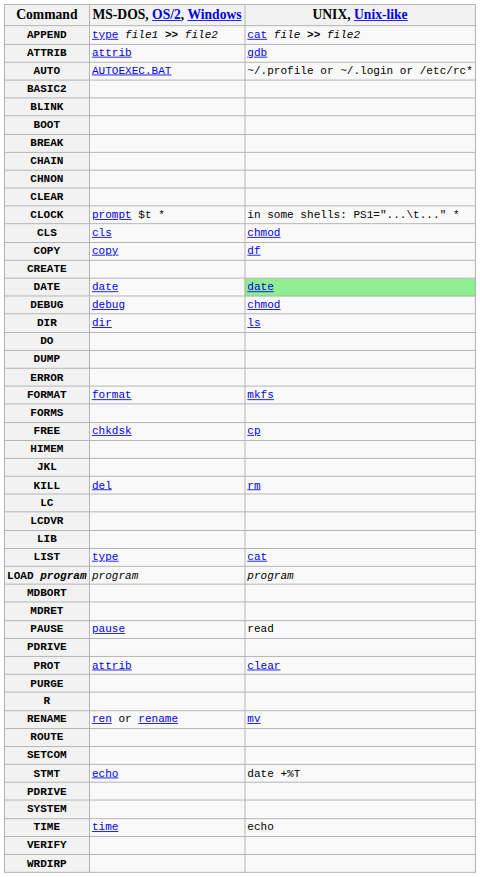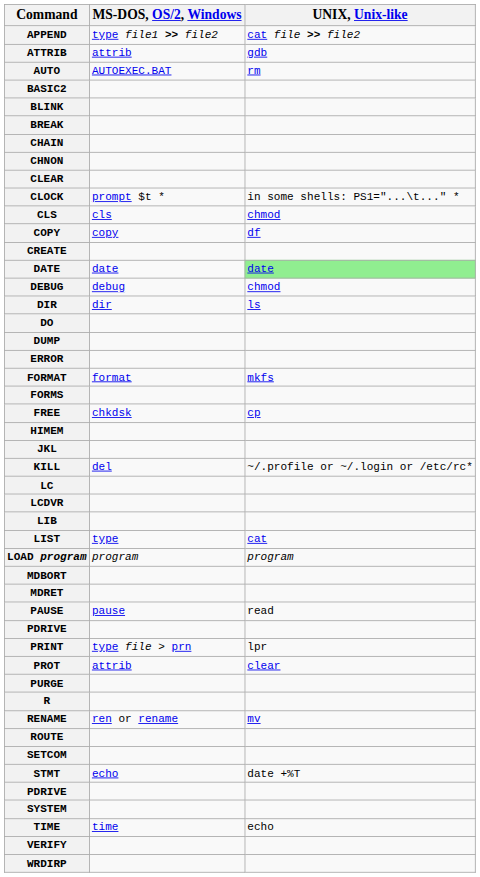(360, 71) ~/.profile or ~/.login or /etc/rc* -> (254, 71) rm
- row: (47, 125)
(254, 485) rm -> (360, 467) ~/.profile or ~/.login or /etc/rc*
+ row: (47, 647)
